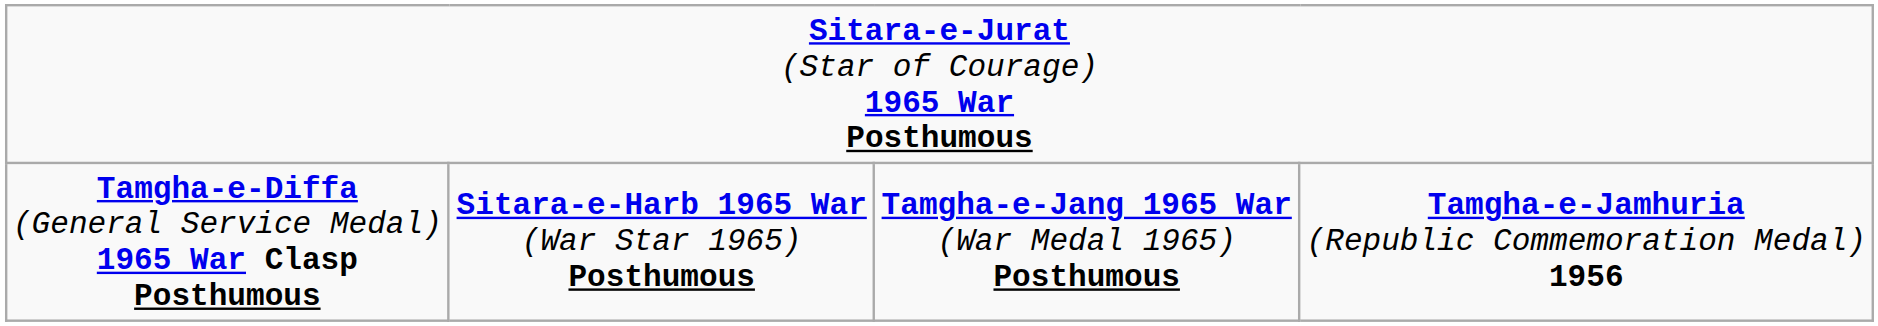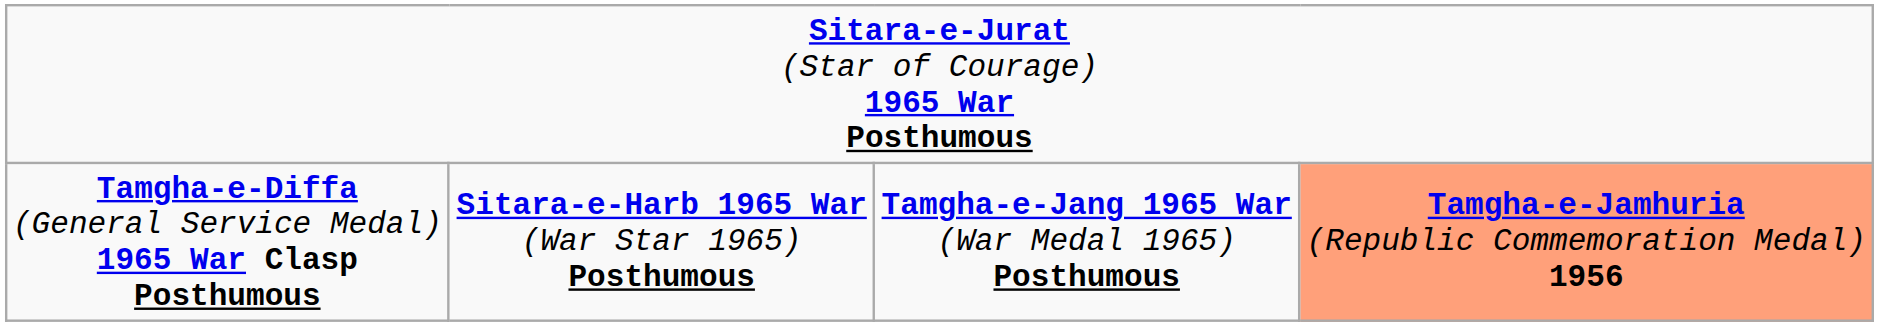(1586, 242) no background -> (1586, 242) lightsalmon background
